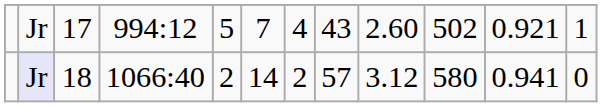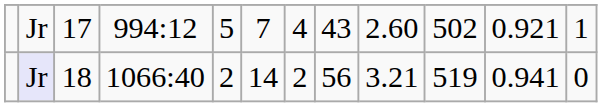(336, 76) 57 -> (336, 76) 56
(392, 76) 3.12 -> (392, 76) 3.21
(455, 76) 580 -> (455, 76) 519
